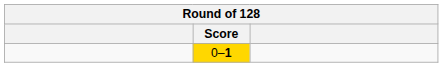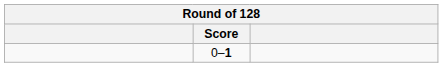(221, 53) gold background -> (221, 53) no background
